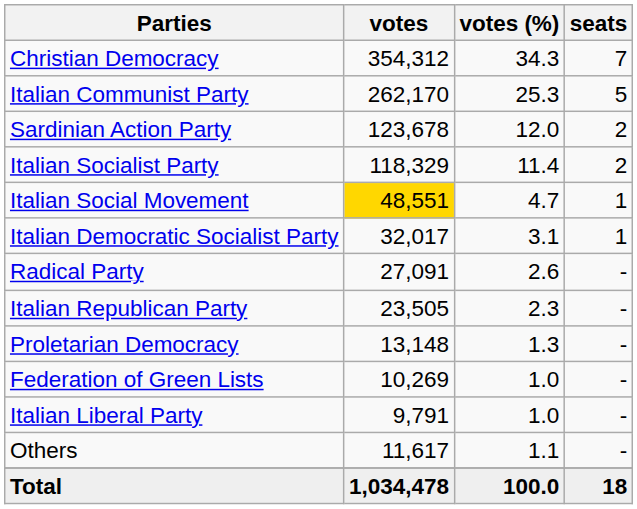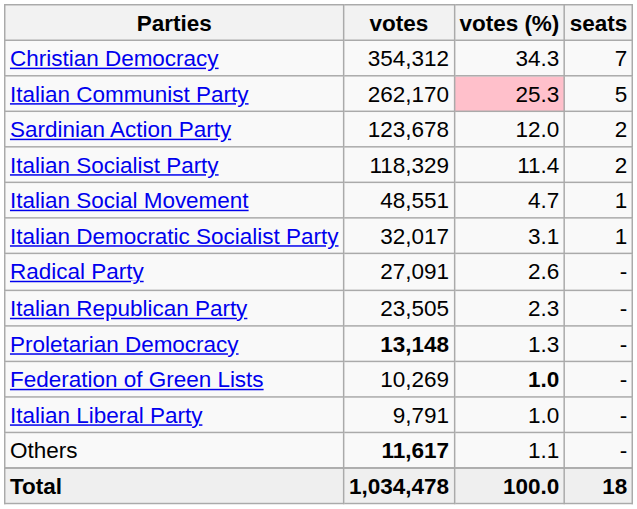(537, 94) no background -> (537, 94) pink background
(415, 201) gold background -> (415, 201) no background
(415, 343) normal -> (415, 343) bold
(544, 379) normal -> (544, 379) bold
(415, 450) normal -> (415, 450) bold
